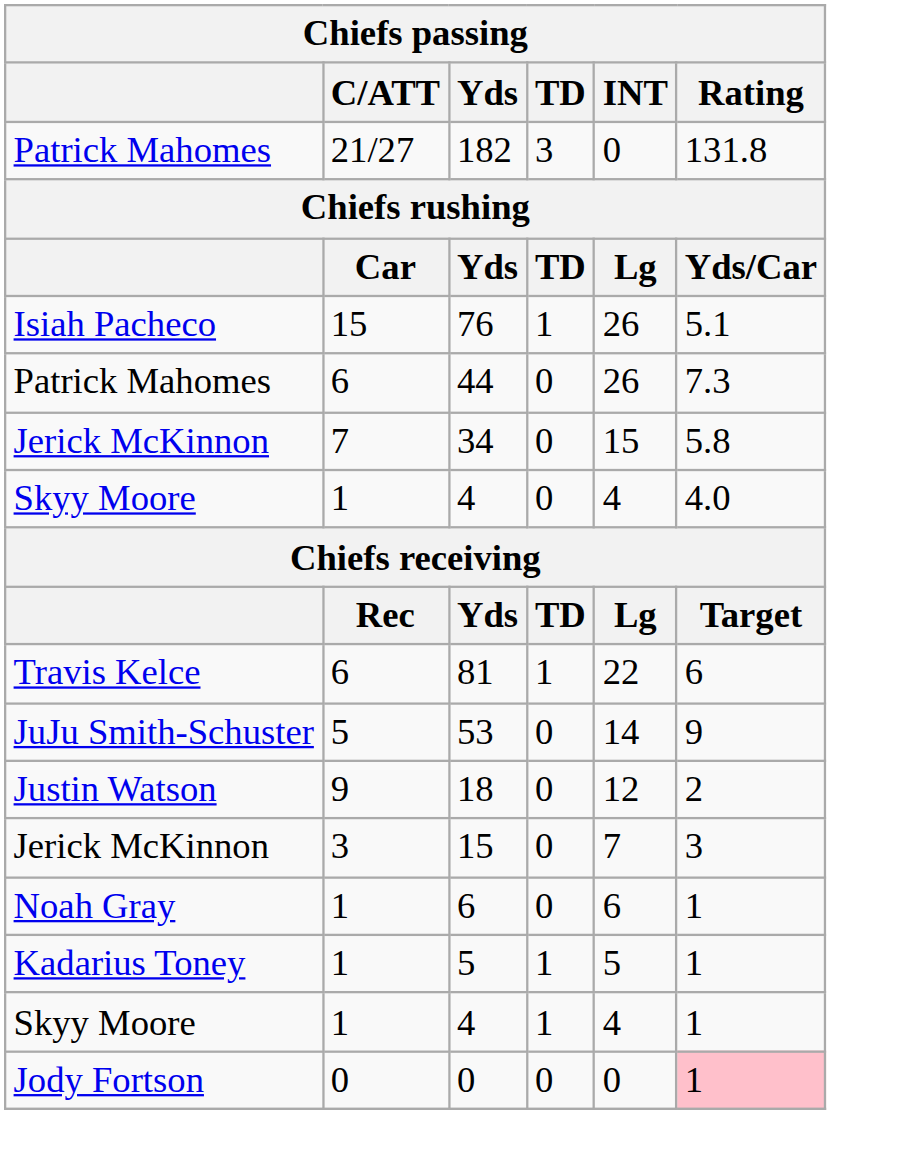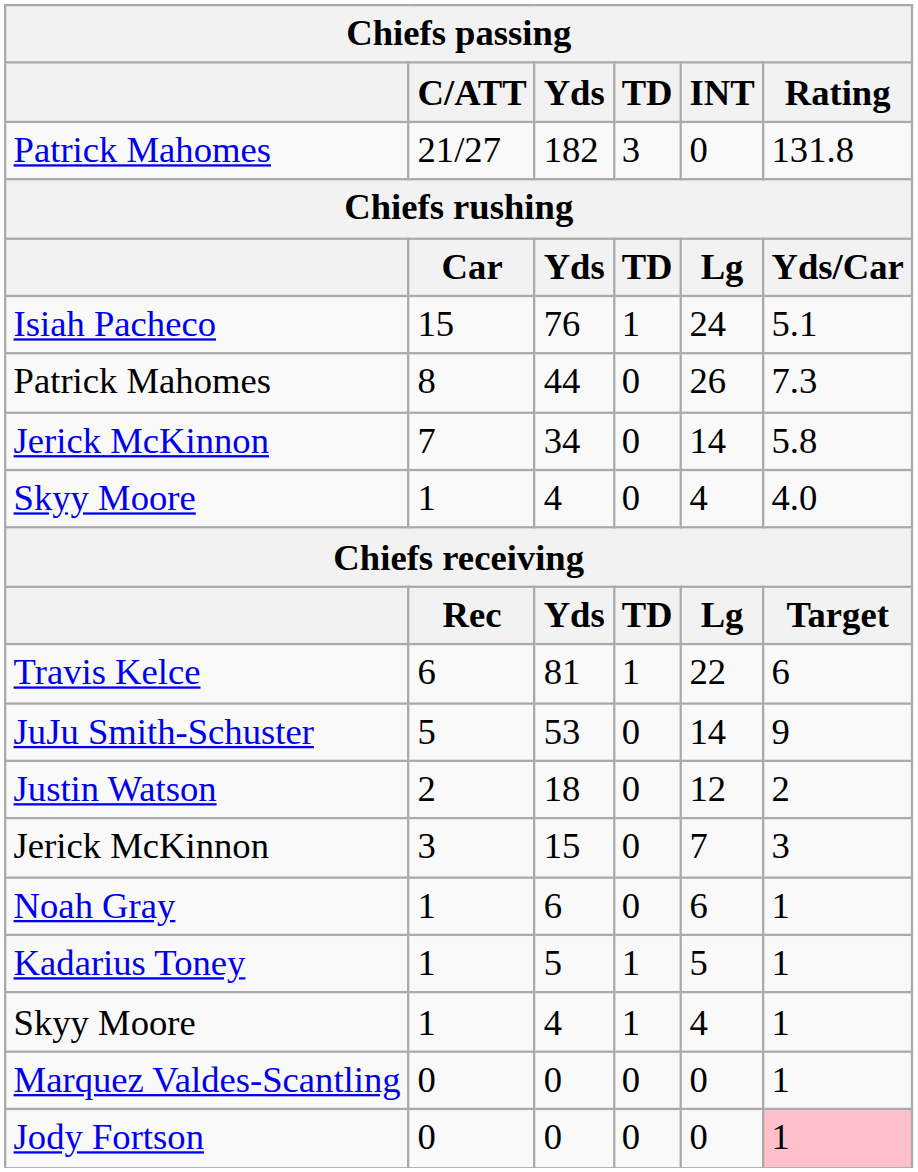(621, 324) 26 -> (708, 324) 24
(340, 382) 6 -> (427, 382) 8
(621, 440) 15 -> (708, 440) 14
(340, 788) 9 -> (427, 788) 2
+ row: (207, 1079)
